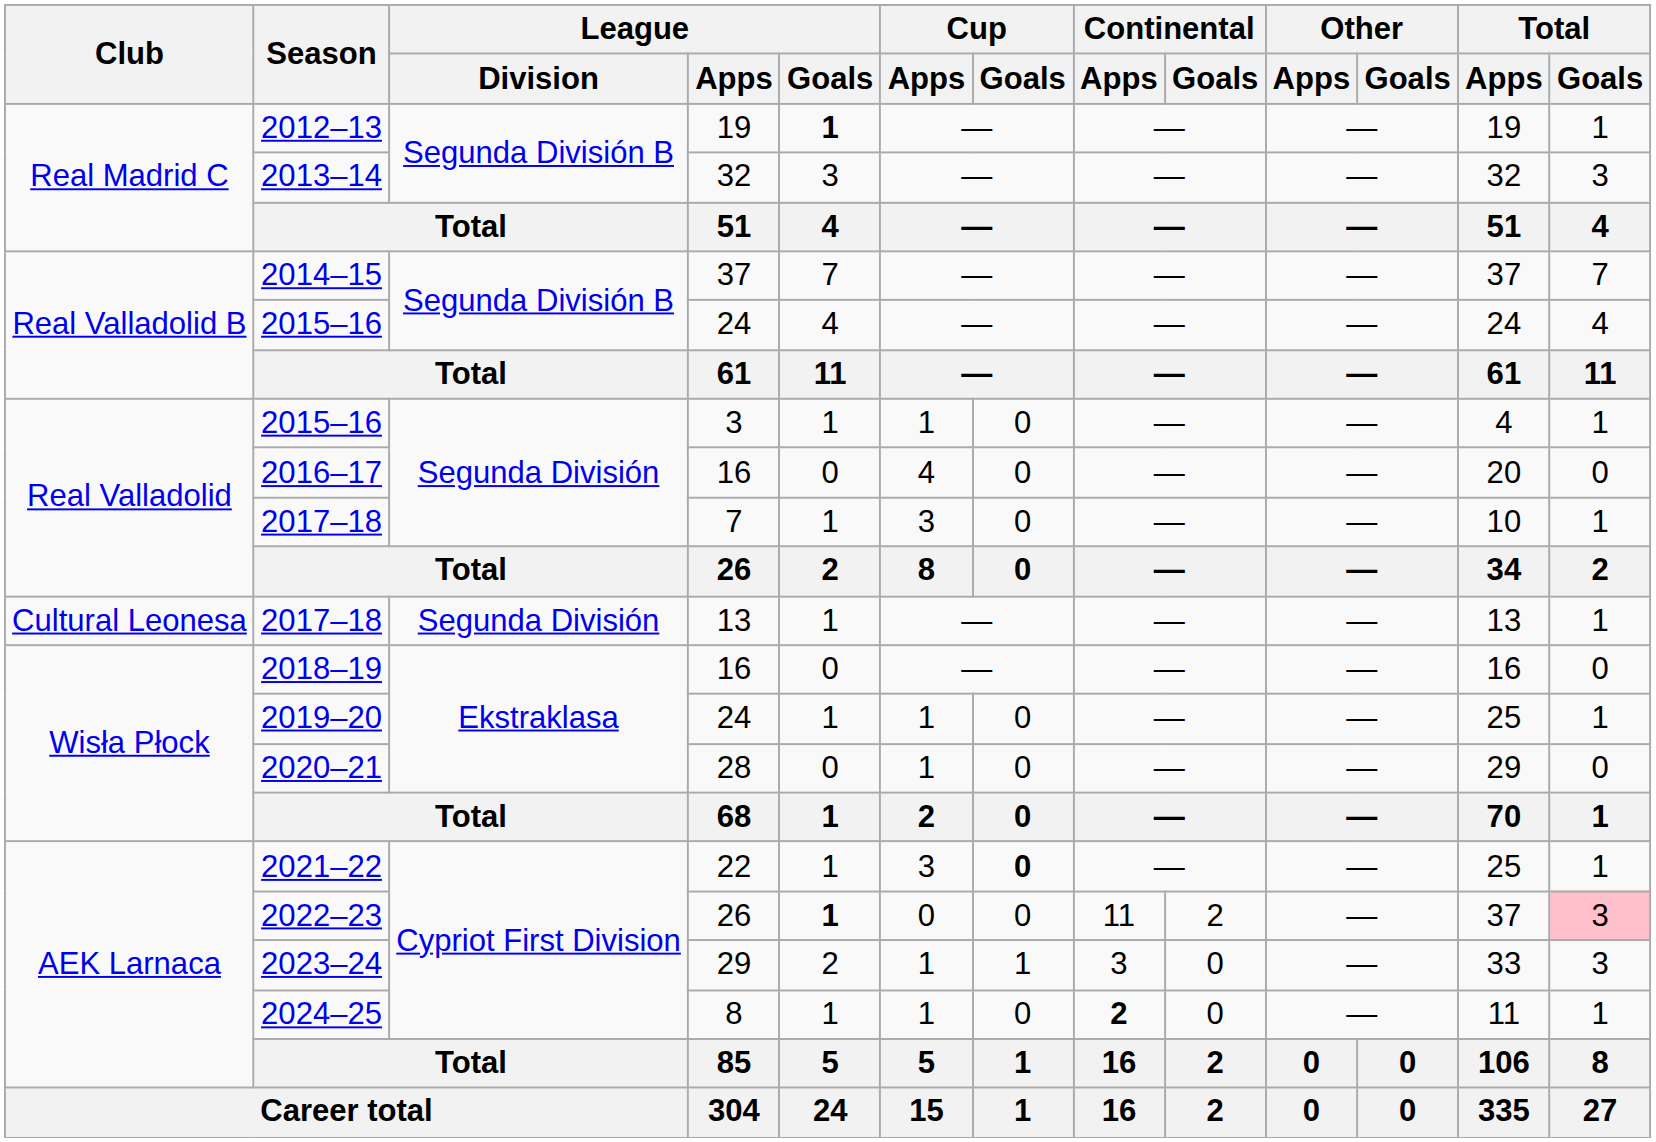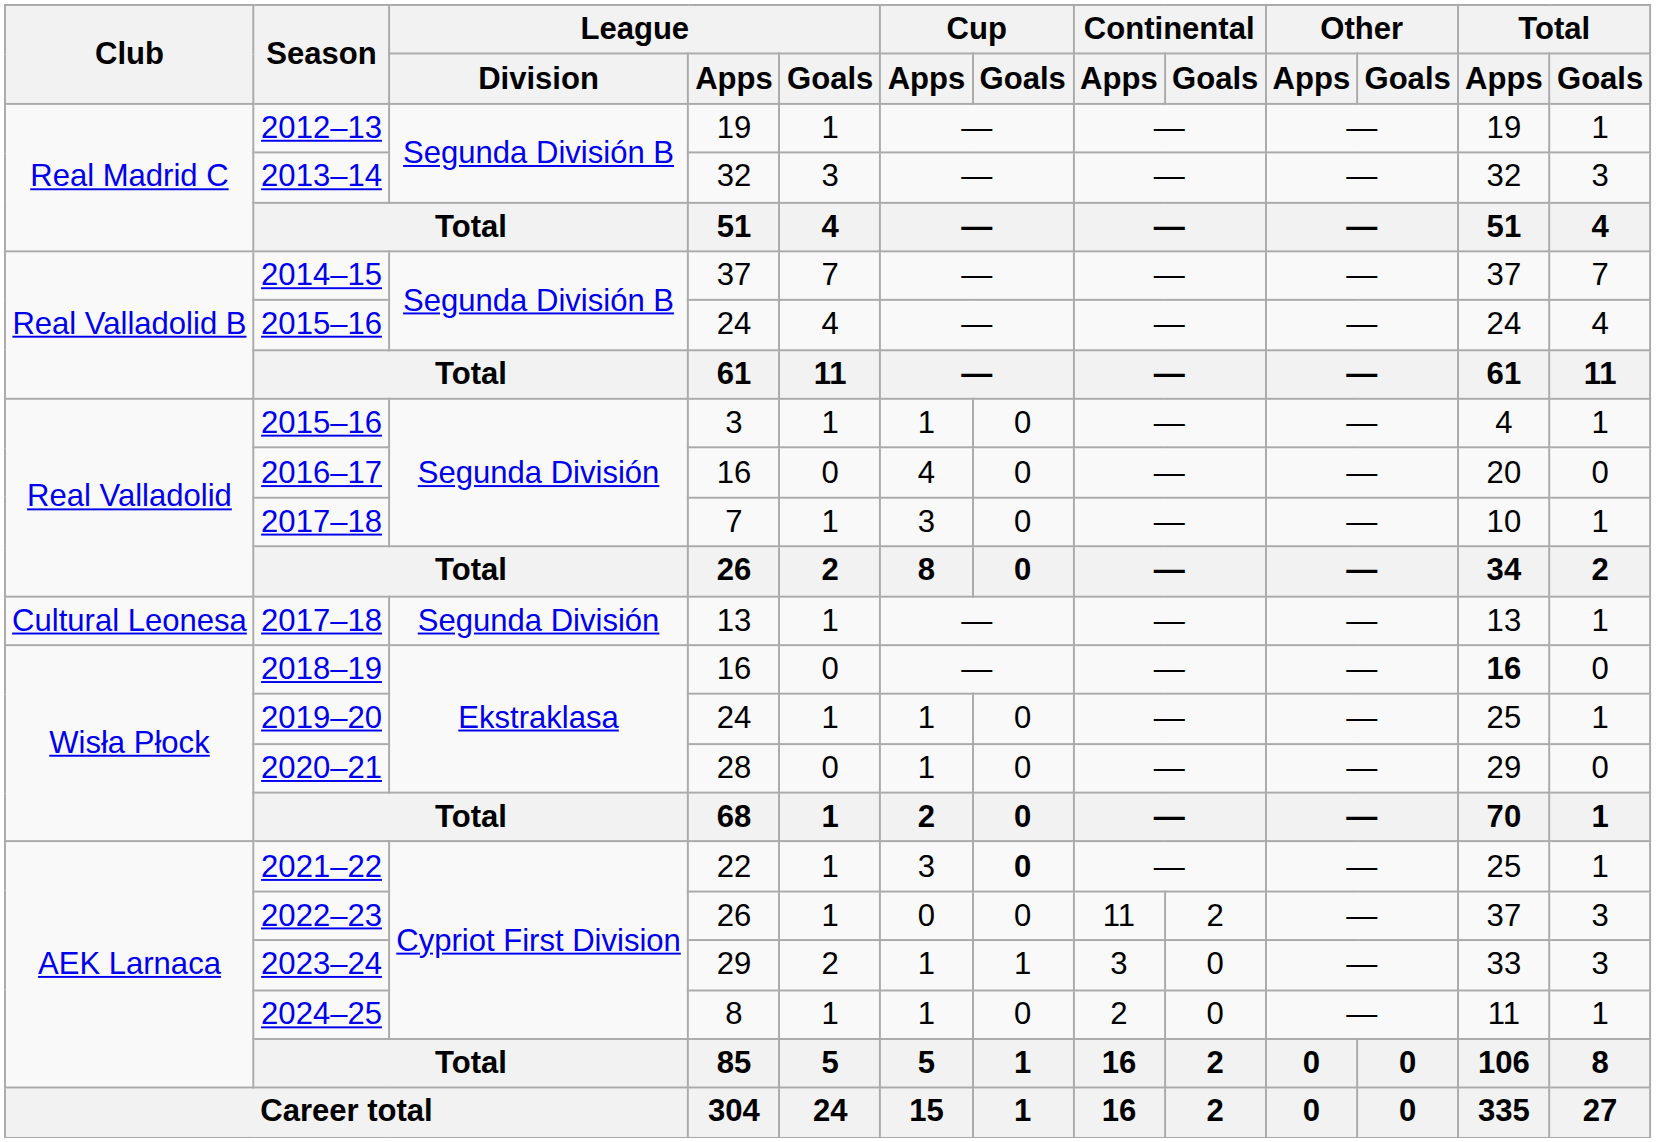(830, 127) bold -> (830, 127) normal
(1504, 669) normal -> (1504, 669) bold
(830, 915) bold -> (830, 915) normal
(1600, 915) pink background -> (1600, 915) no background
(1119, 1013) bold -> (1119, 1013) normal
